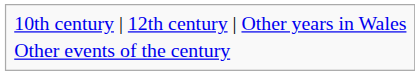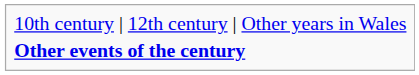(122, 51) normal -> (130, 51) bold
